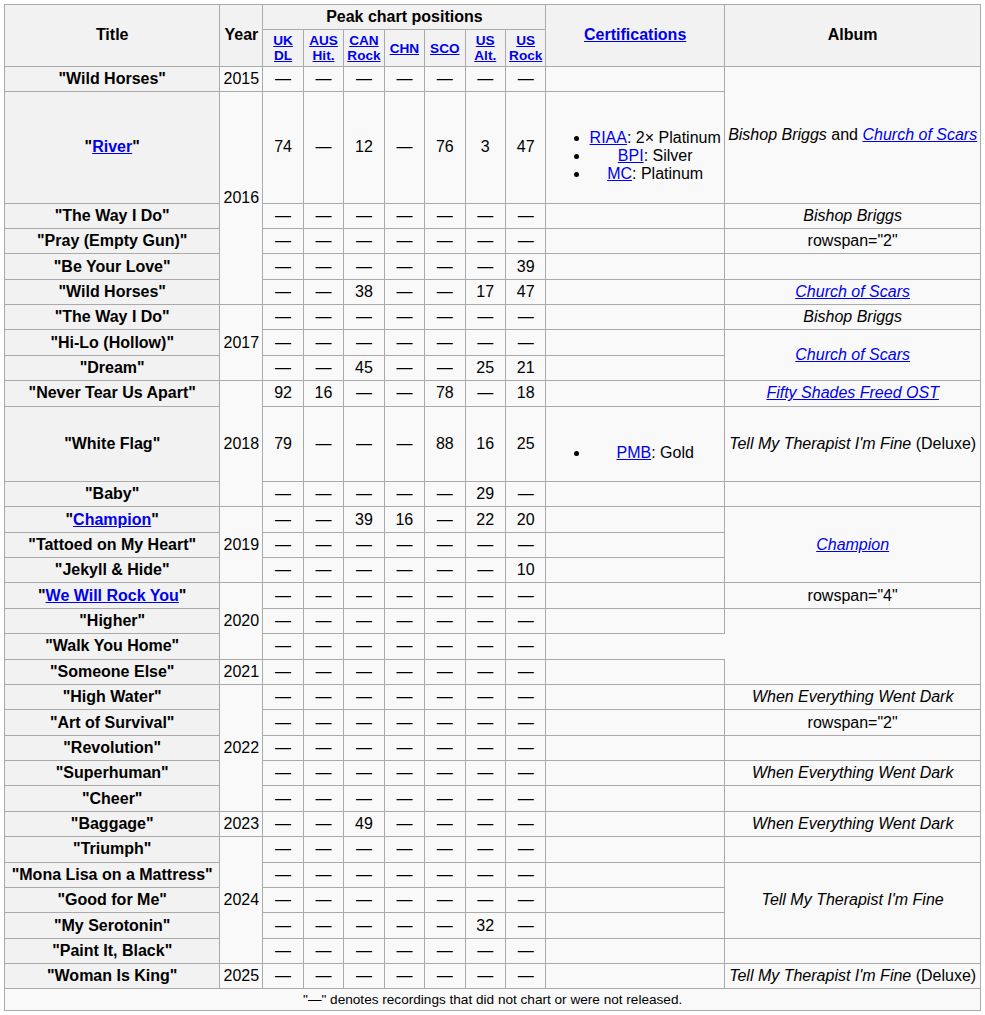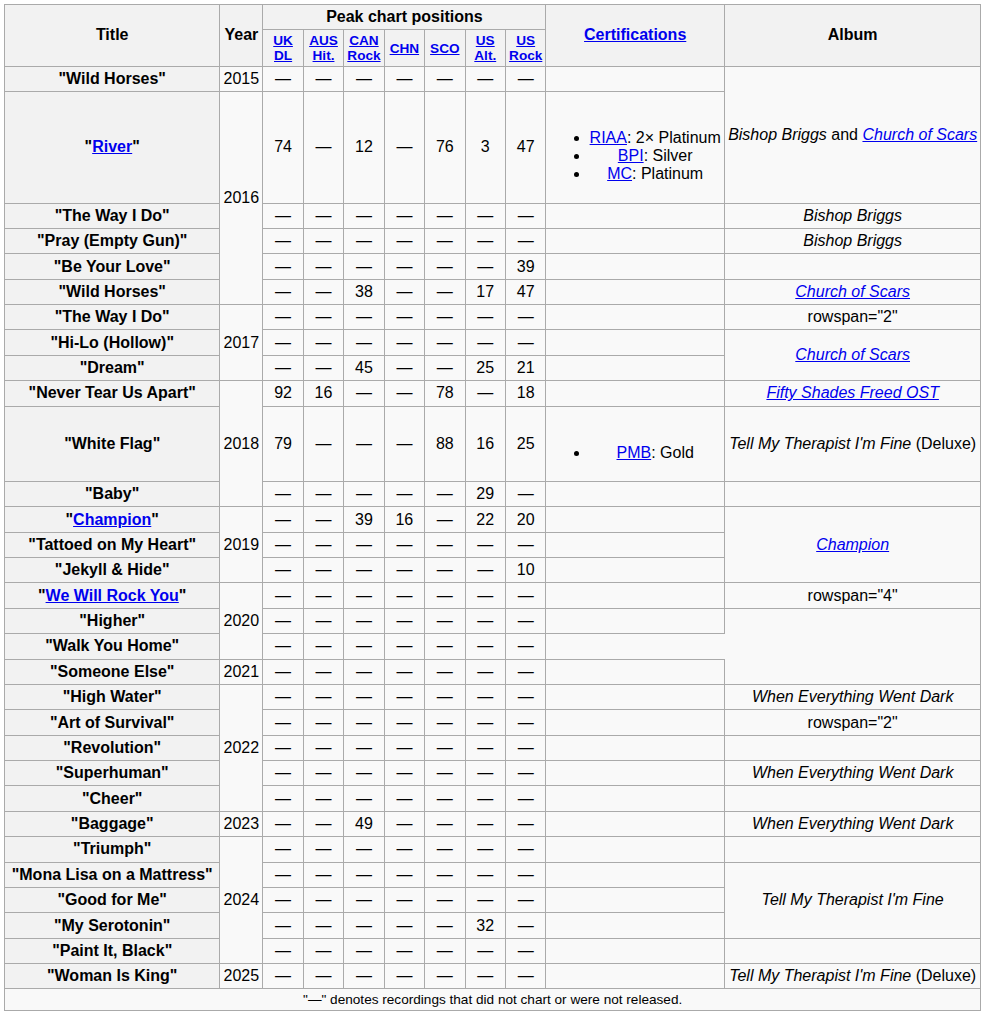(853, 241) rowspan="2" -> (853, 241) Bishop Briggs
(853, 317) Bishop Briggs -> (853, 317) rowspan="2"
